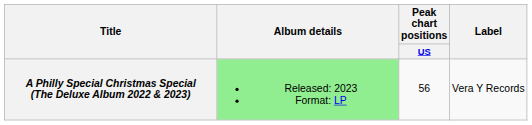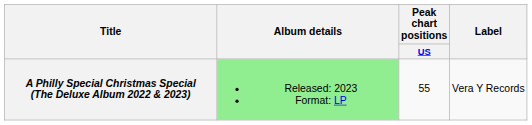(424, 89) 56 -> (424, 89) 55
